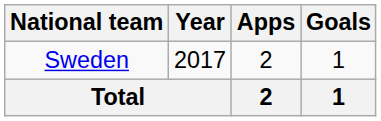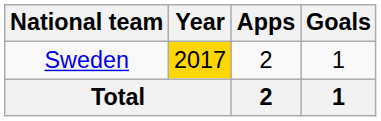(200, 60) no background -> (200, 60) gold background
